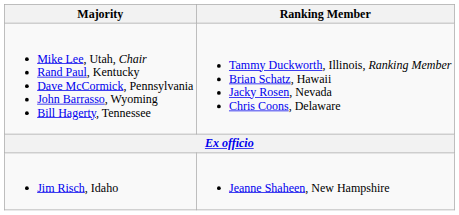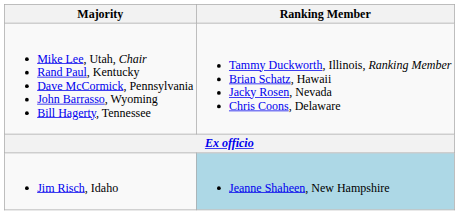(325, 188) no background -> (325, 188) lightblue background
